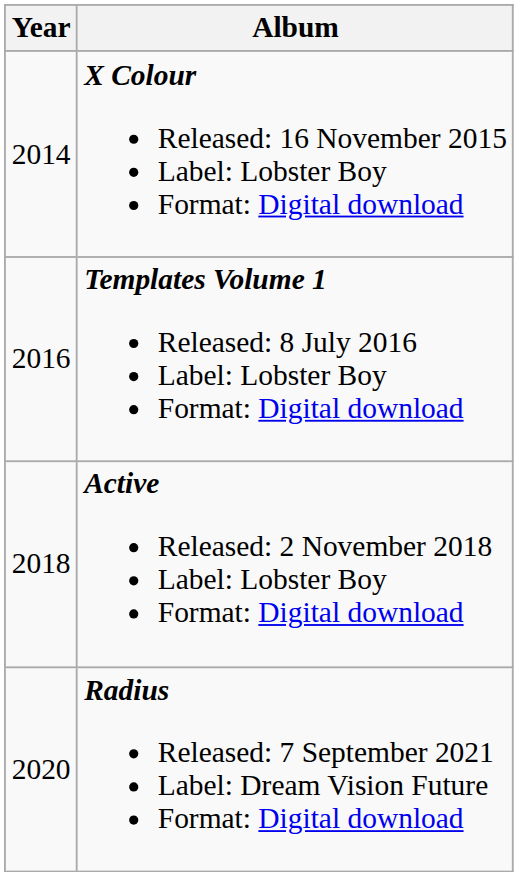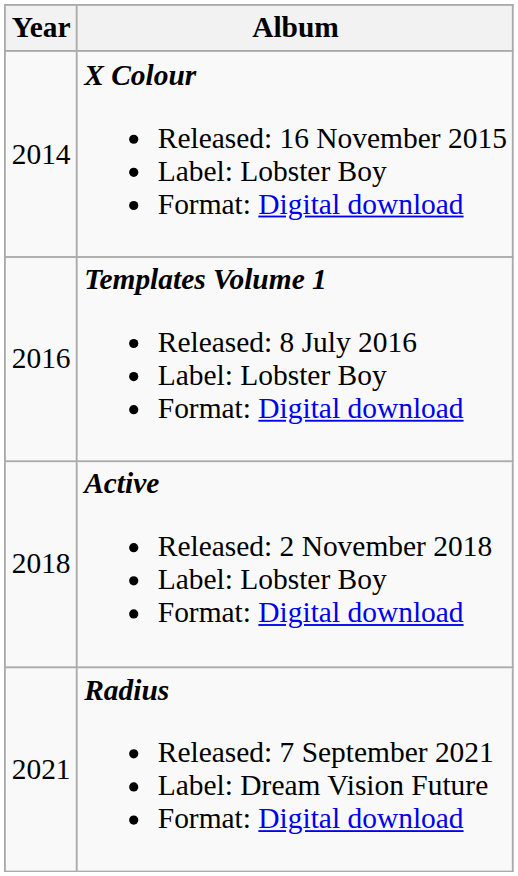(41, 768) 2020 -> (41, 768) 2021
